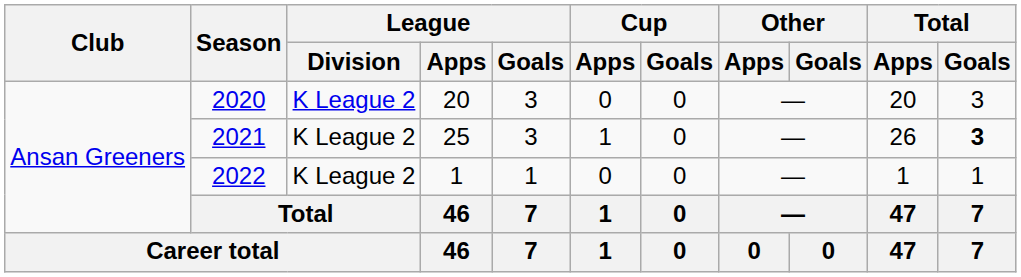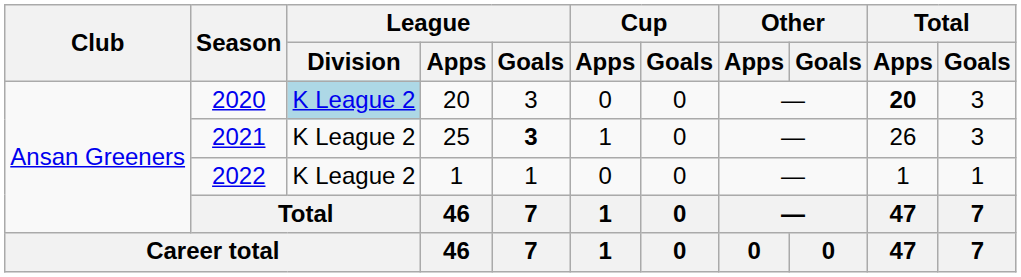(354, 99) no background -> (354, 99) lightblue background
(903, 99) normal -> (903, 99) bold
(531, 137) normal -> (531, 137) bold
(977, 137) bold -> (977, 137) normal
